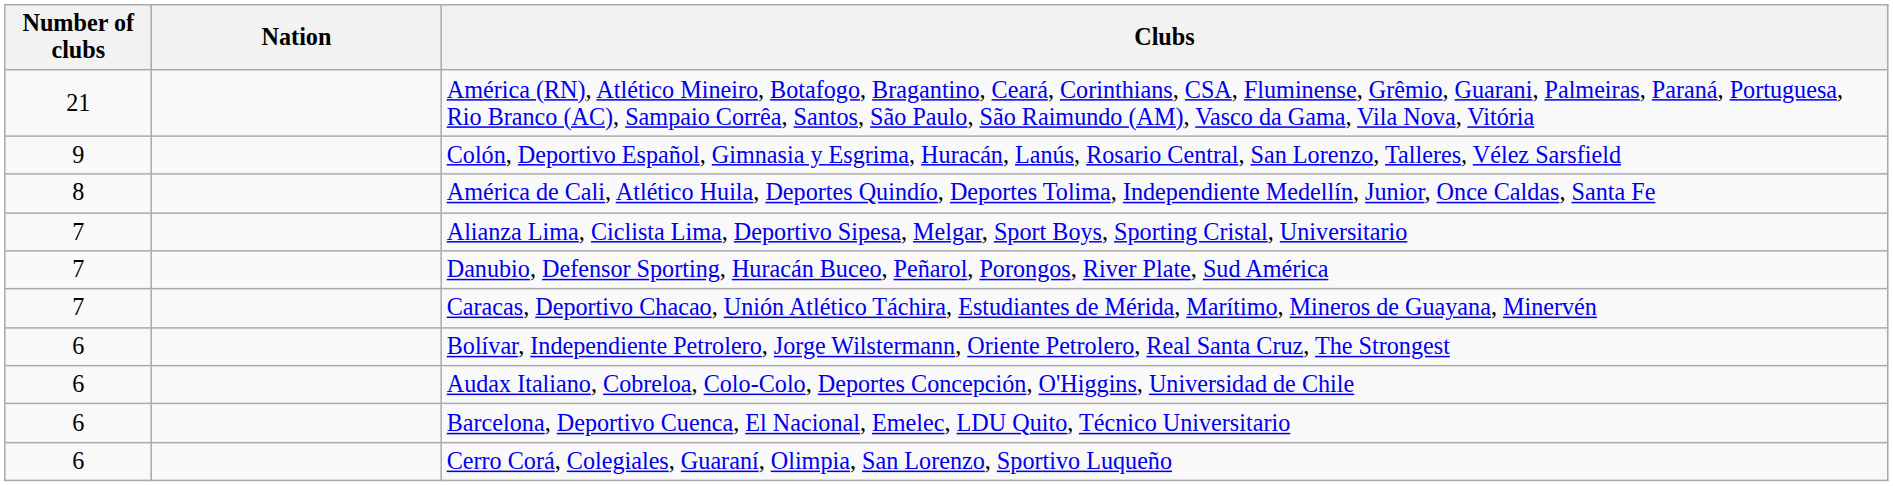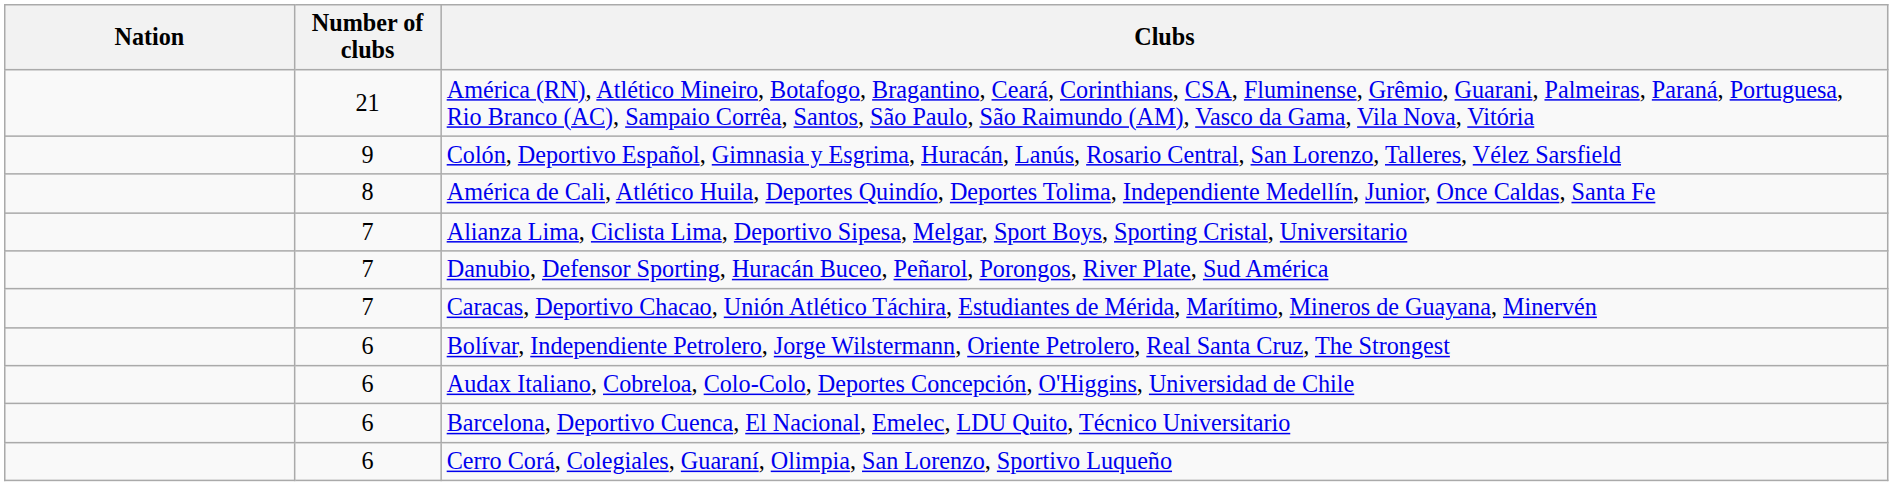columns swapped: (296, 37) <-> (78, 37)
